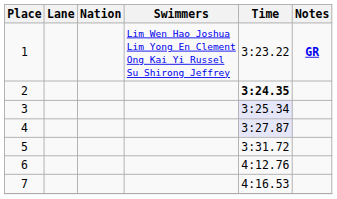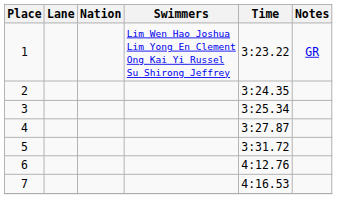(312, 52) bold -> (312, 52) normal
(265, 91) bold -> (265, 91) normal
(265, 109) lavender background -> (265, 109) no background
(265, 128) lavender background -> (265, 128) no background
